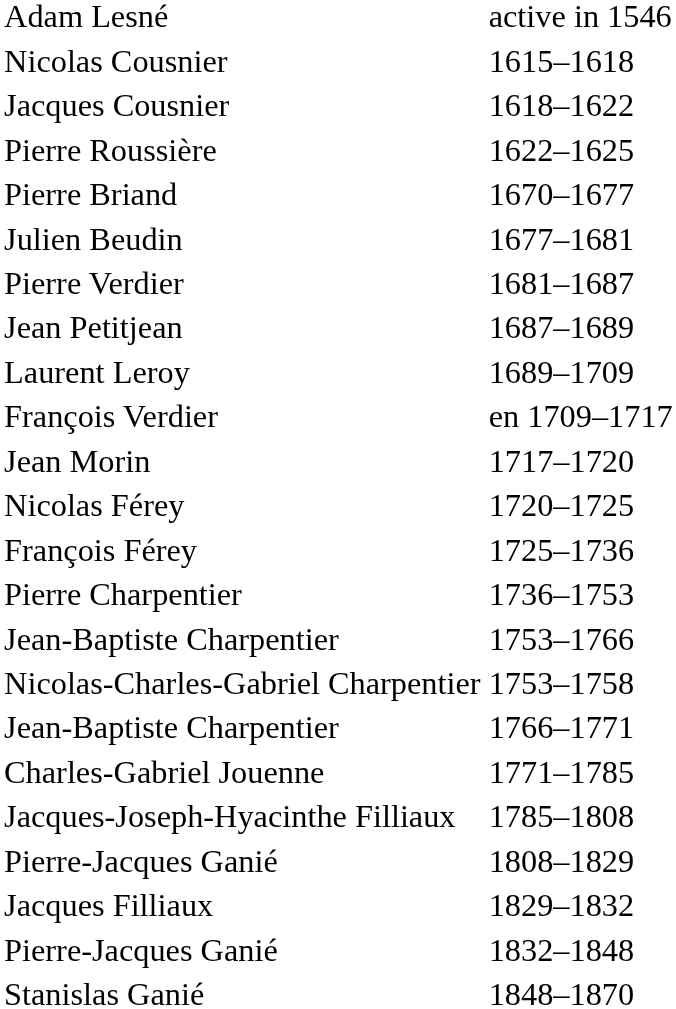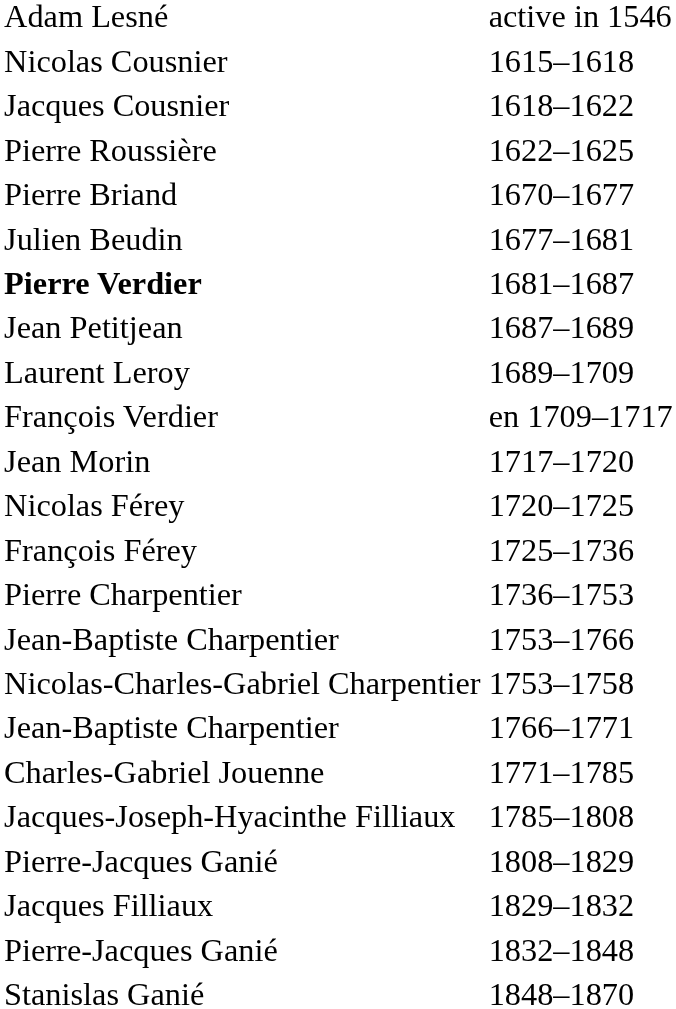(94, 283) normal -> (103, 283) bold
